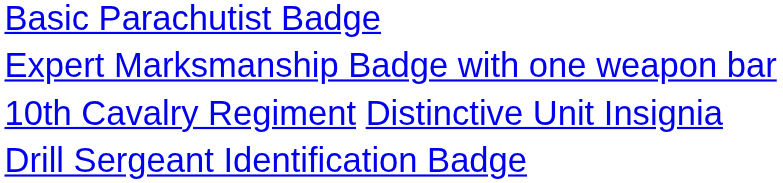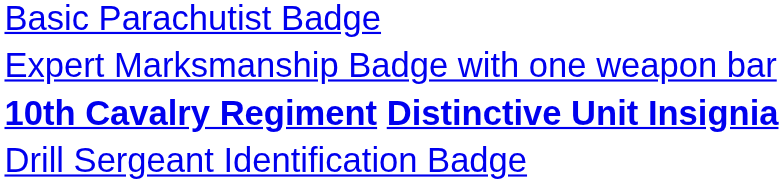(364, 113) normal -> (391, 113) bold
